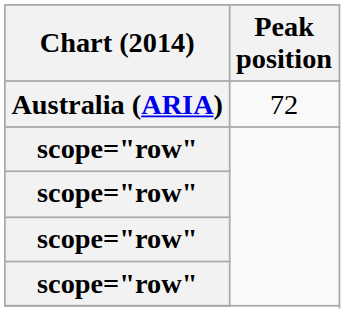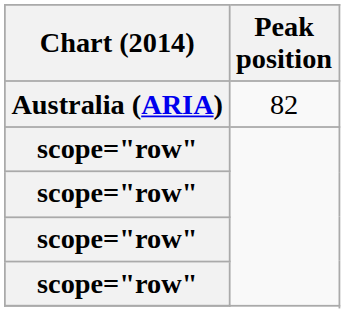(284, 103) 72 -> (284, 103) 82
